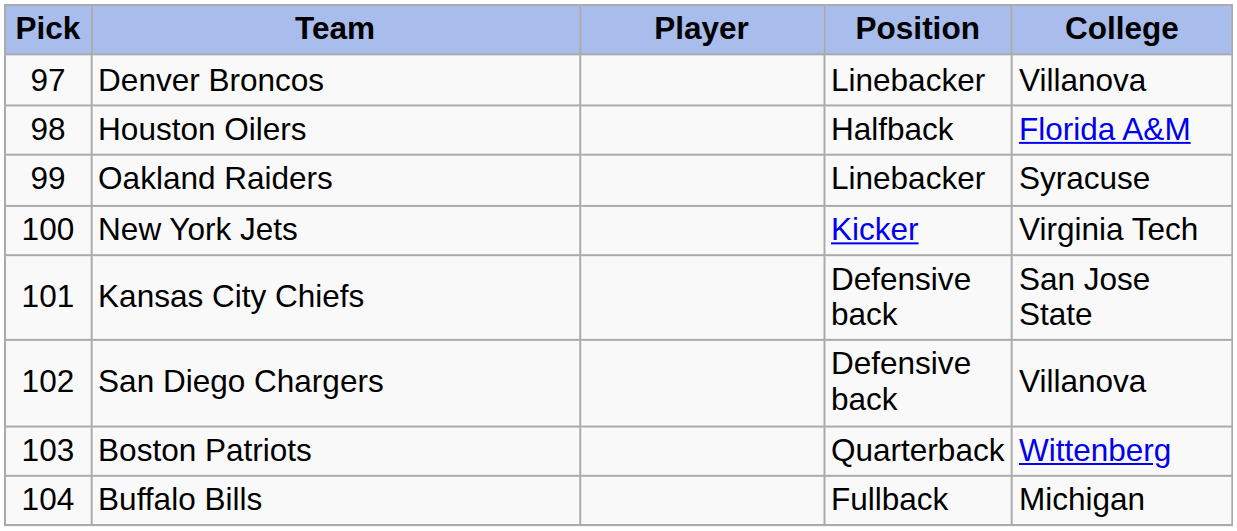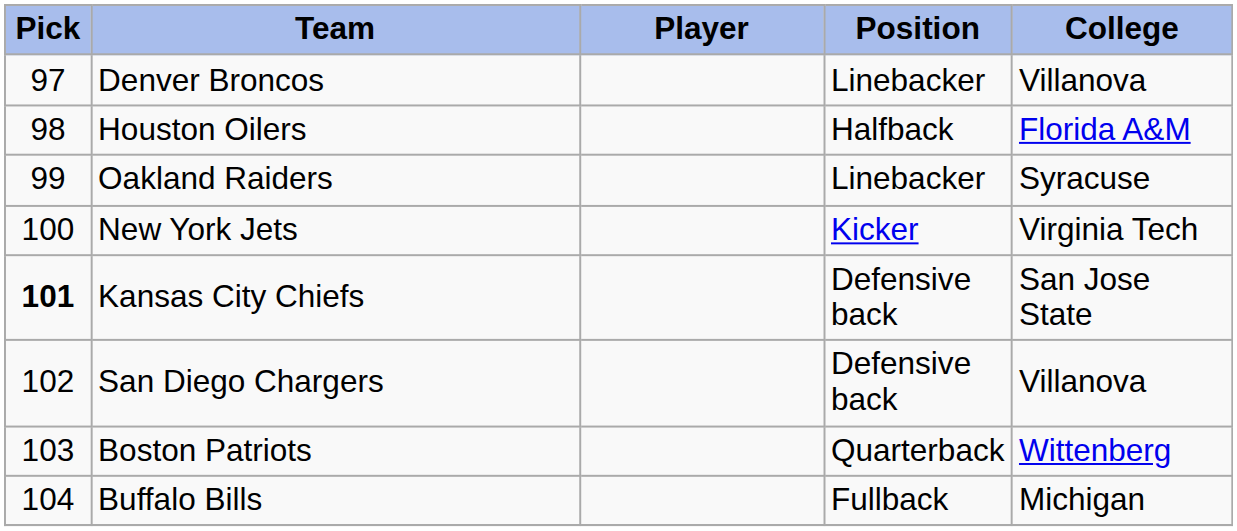(48, 297) normal -> (48, 297) bold
